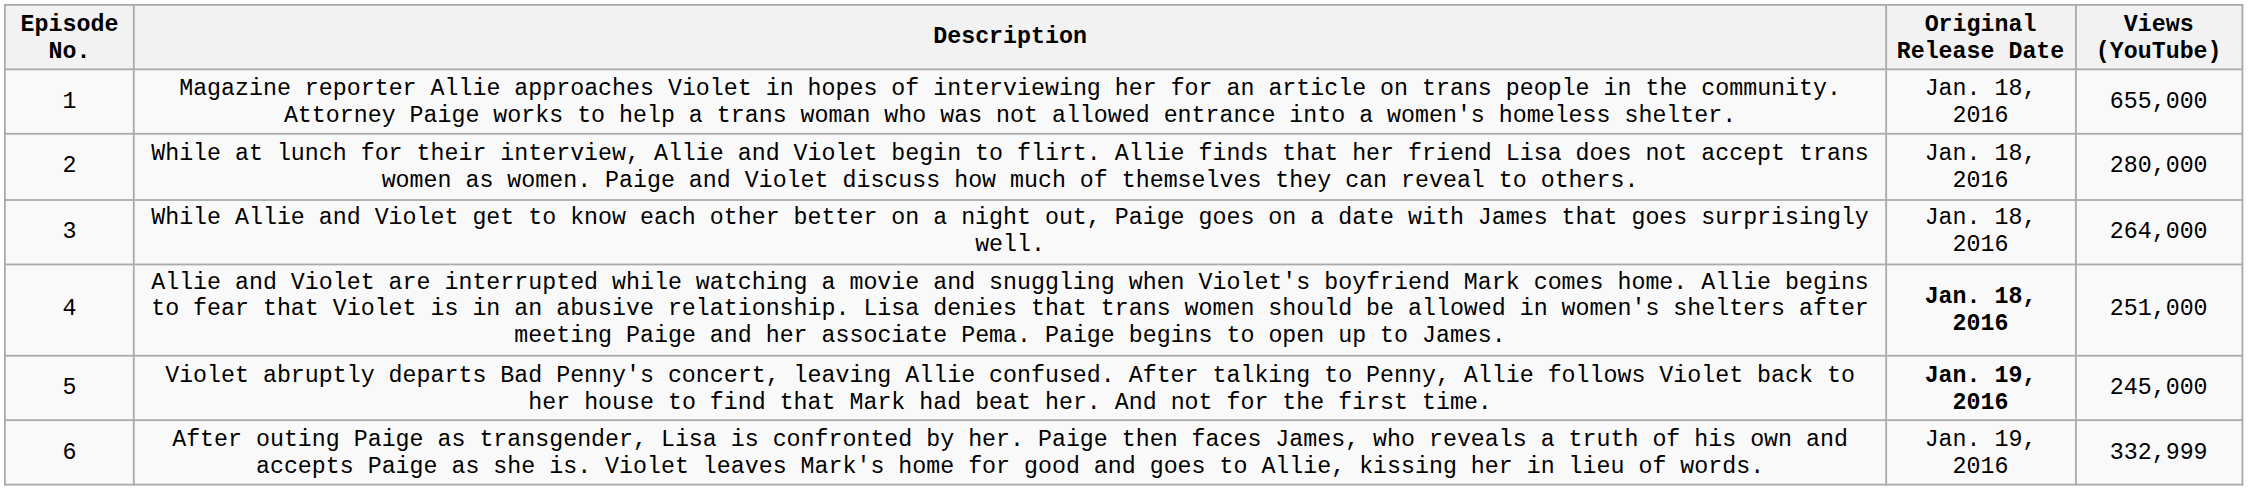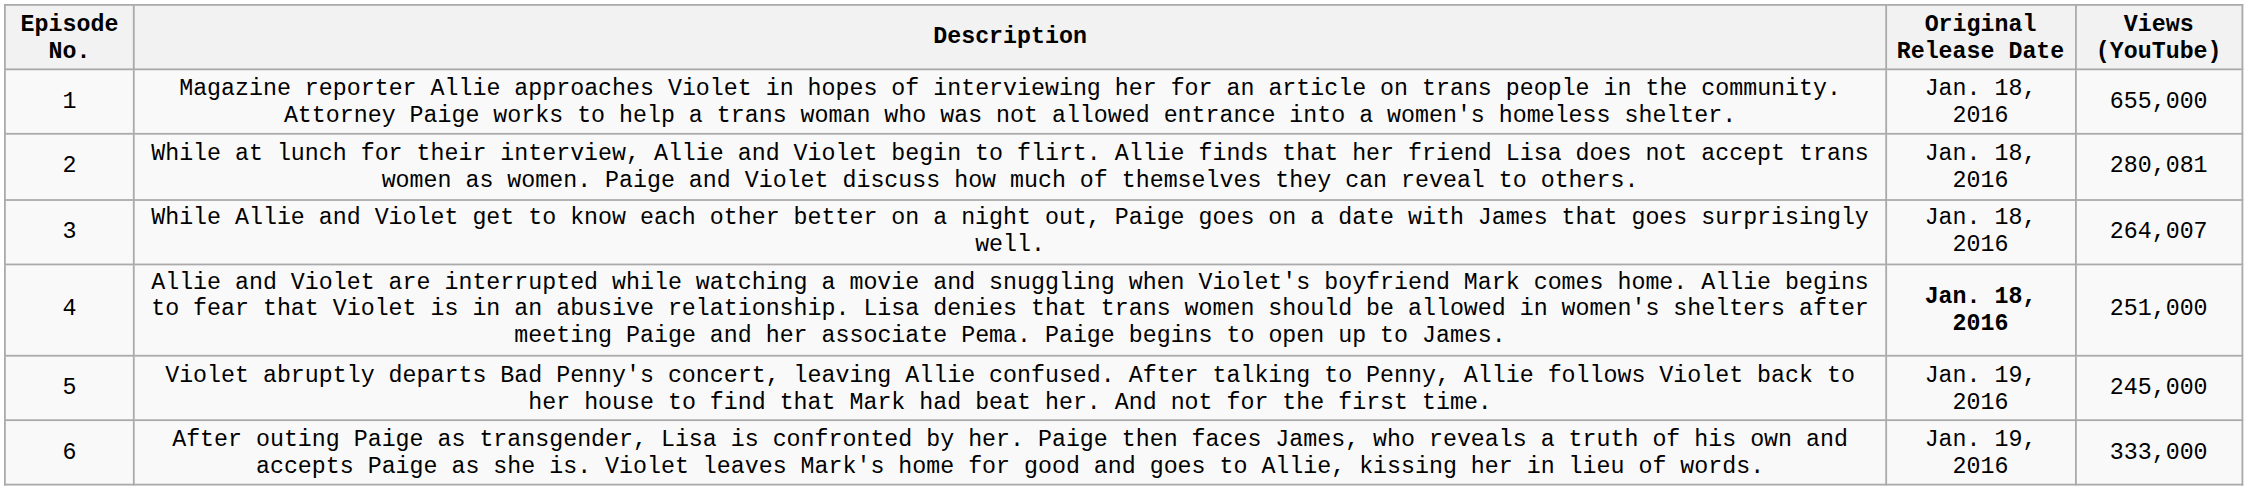(2159, 167) 280,000 -> (2159, 167) 280,081
(2159, 232) 264,000 -> (2159, 232) 264,007
(1981, 388) bold -> (1981, 388) normal
(2159, 453) 332,999 -> (2159, 453) 333,000
